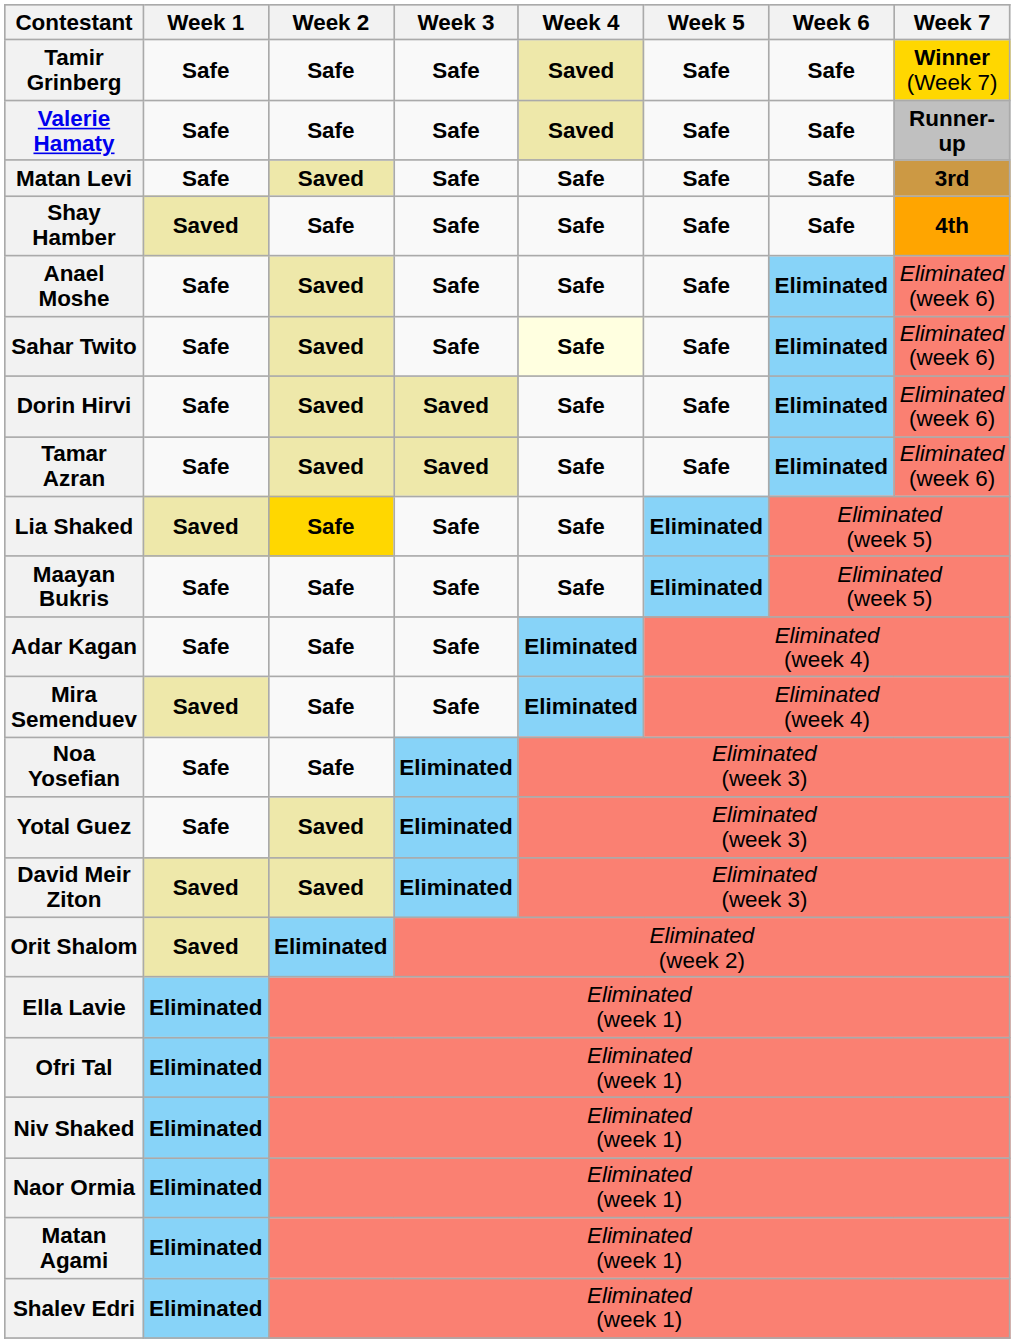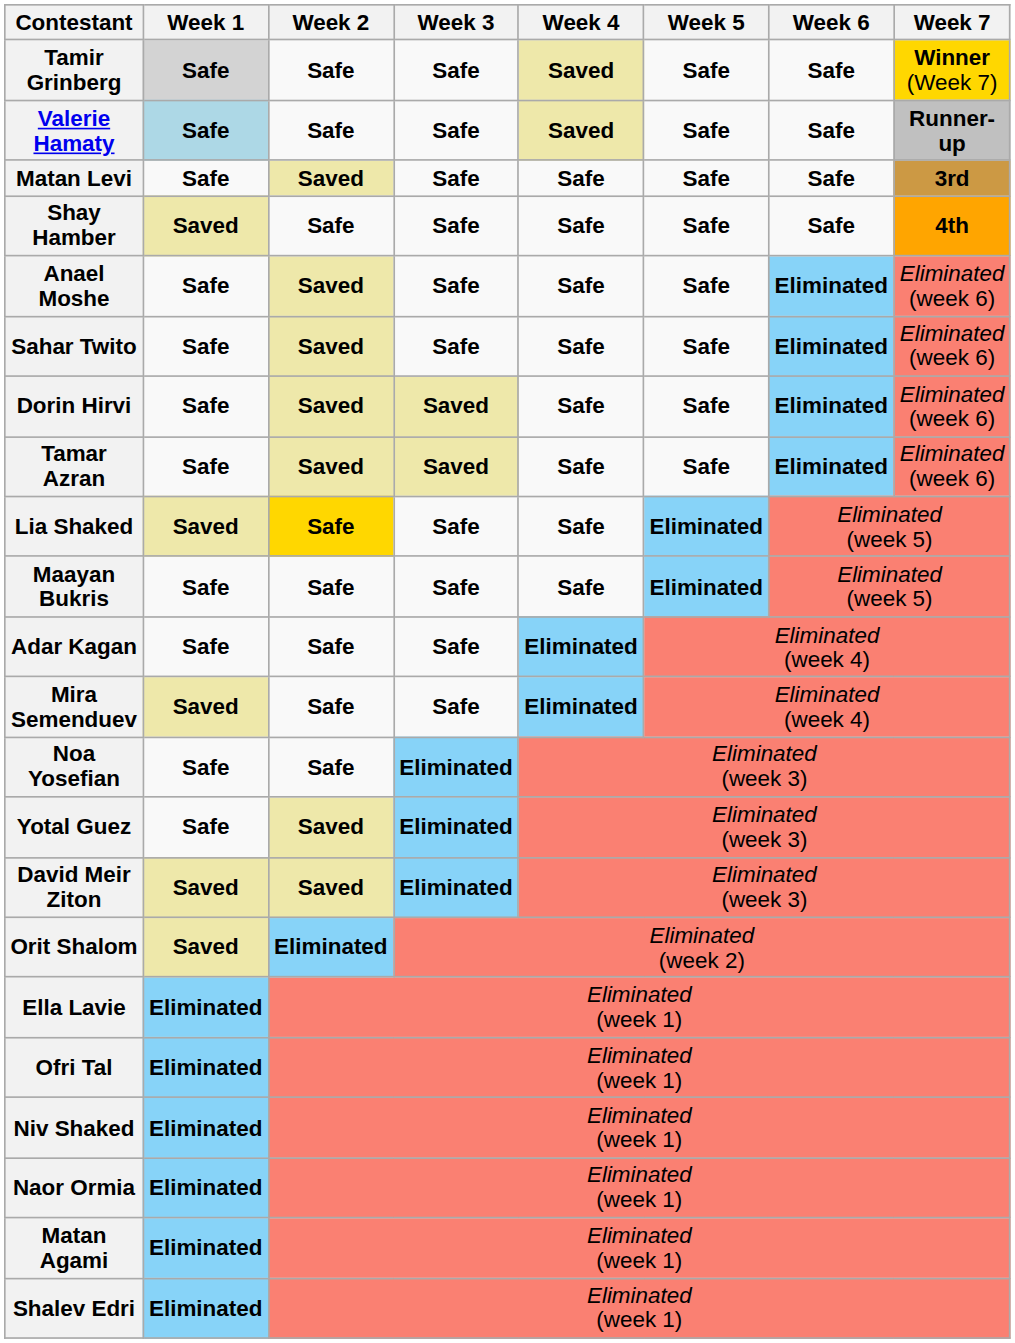(206, 70) no background -> (206, 70) lightgrey background
(206, 130) no background -> (206, 130) lightblue background
(581, 346) lightyellow background -> (581, 346) no background
